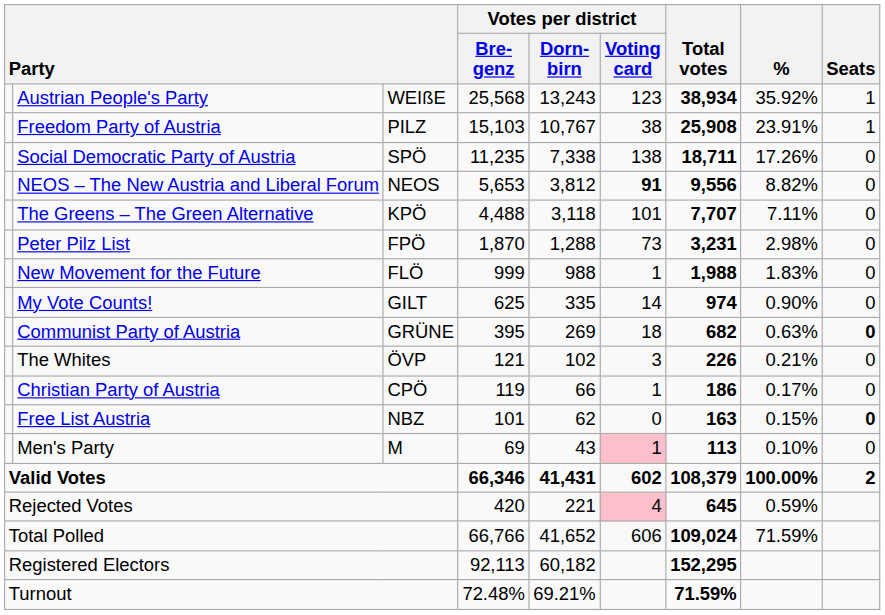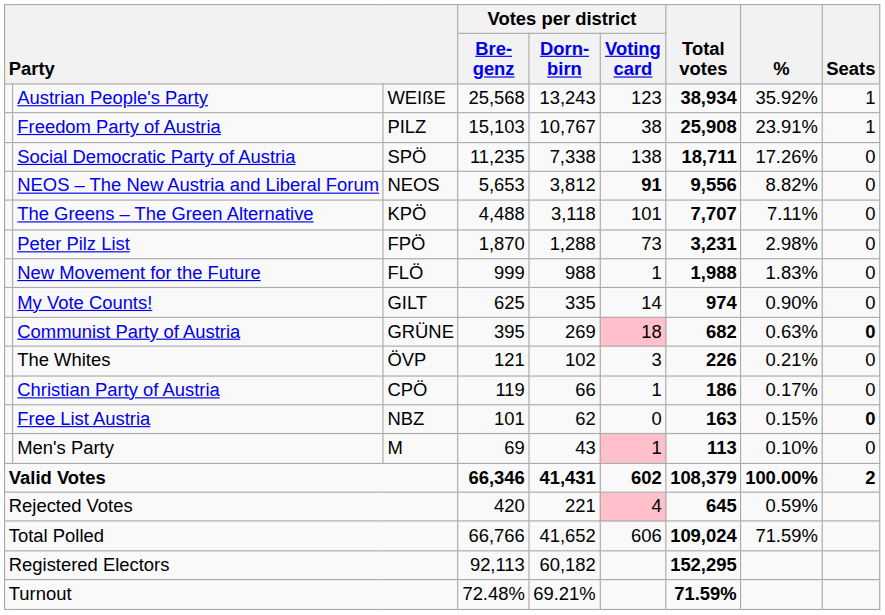(651, 331) no background -> (651, 331) pink background
